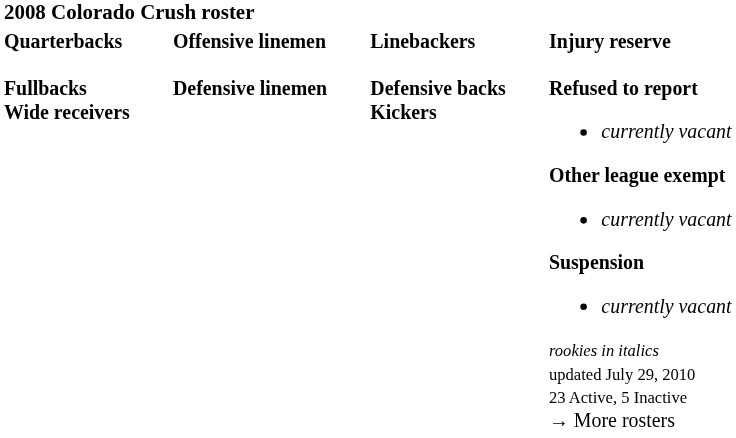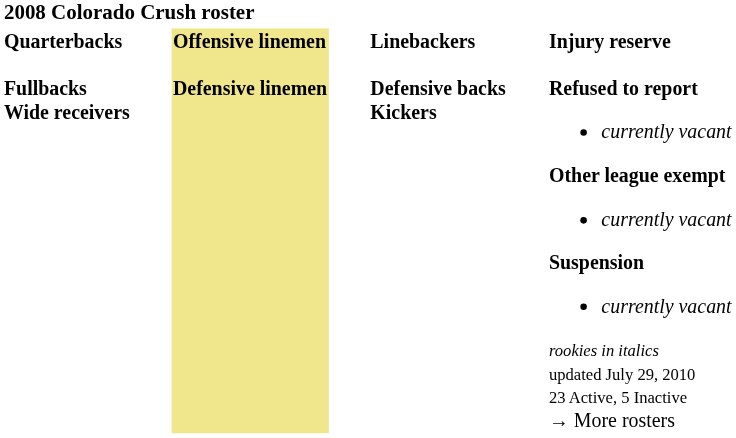(250, 64) no background -> (250, 64) khaki background
